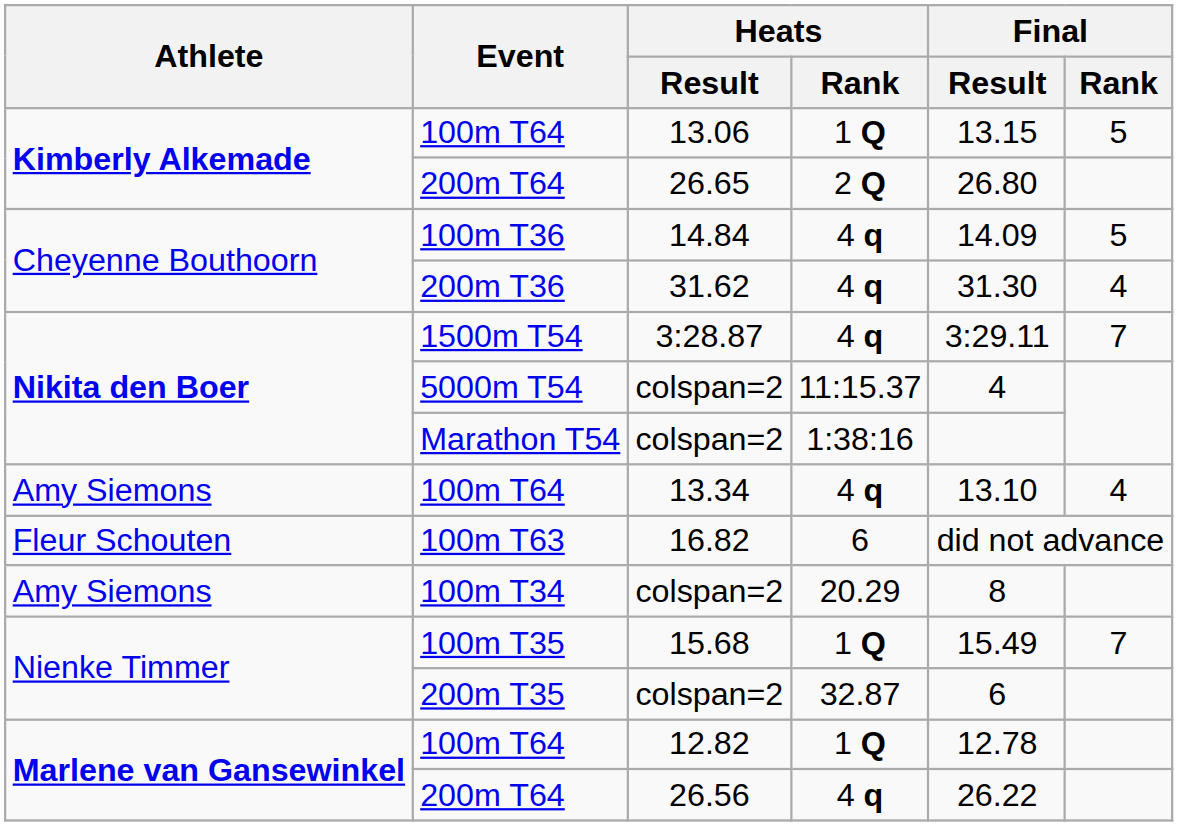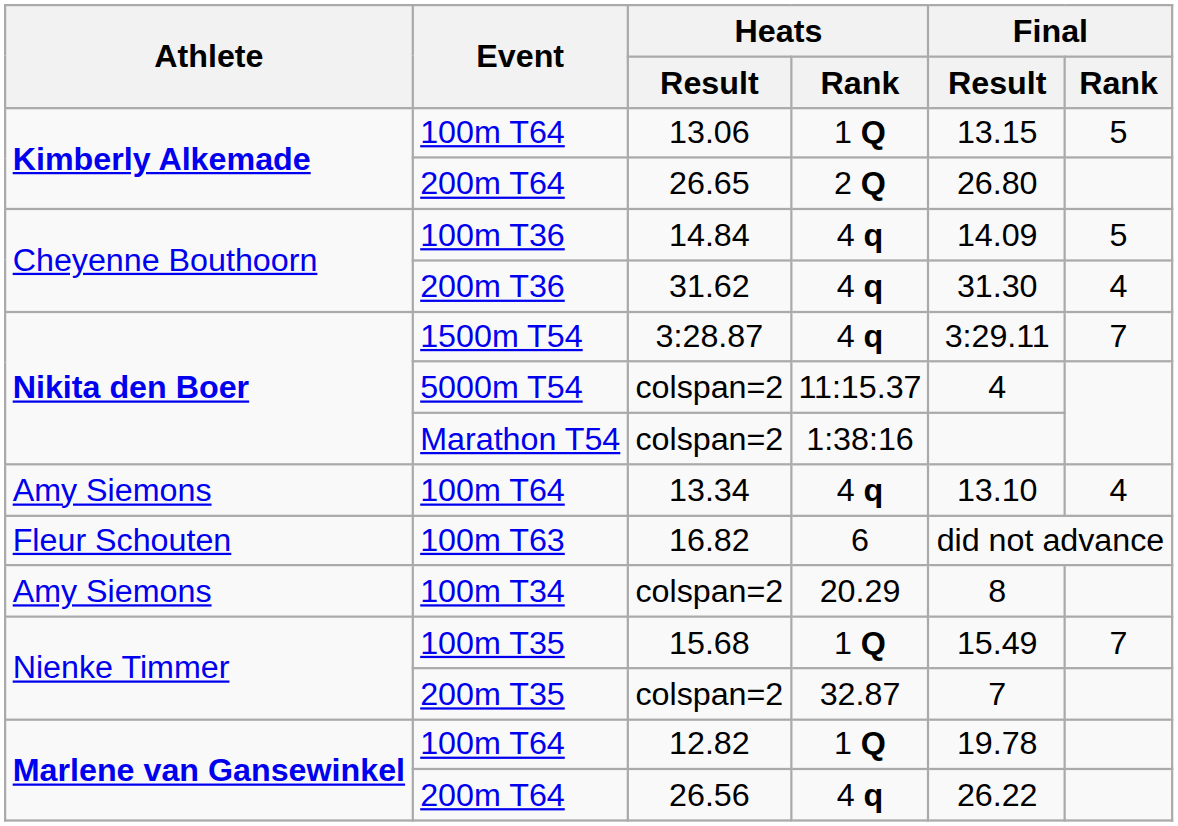(997, 693) 6 -> (997, 693) 7
(997, 744) 12.78 -> (997, 744) 19.78
